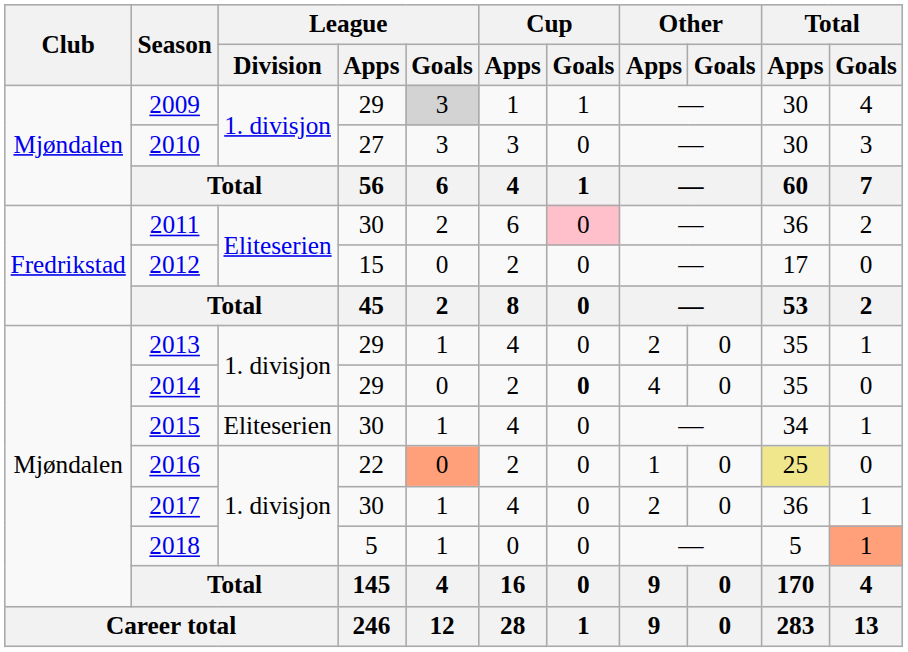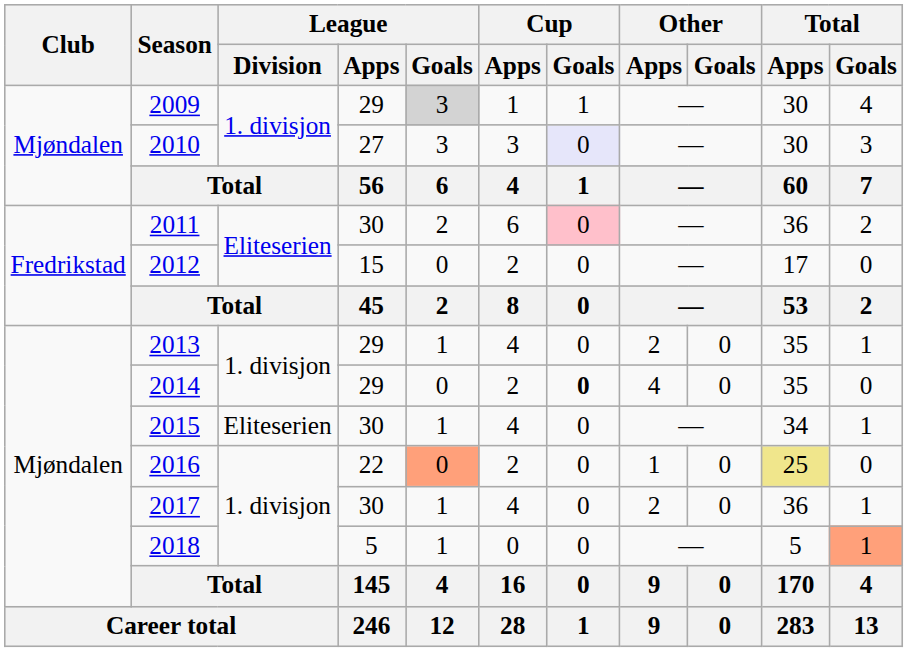(583, 144) no background -> (583, 144) lavender background
